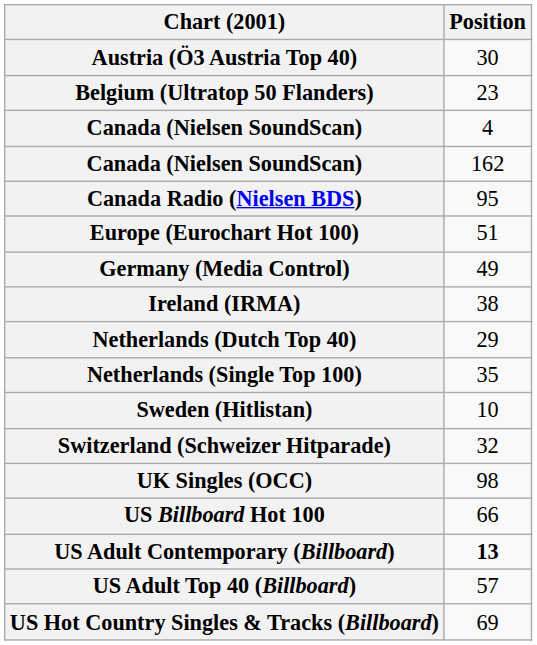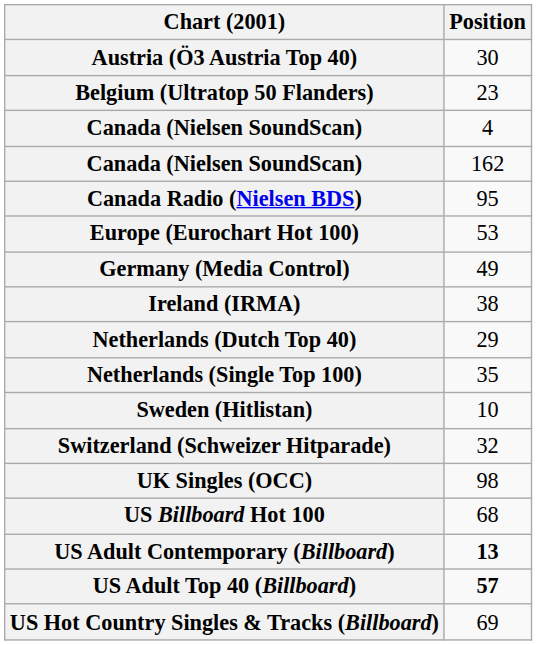(488, 233) 51 -> (488, 233) 53
(488, 515) 66 -> (488, 515) 68
(488, 586) normal -> (488, 586) bold
